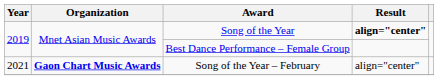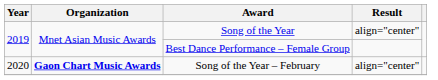(391, 30) bold -> (387, 30) normal
(18, 65) 2021 -> (18, 65) 2020
